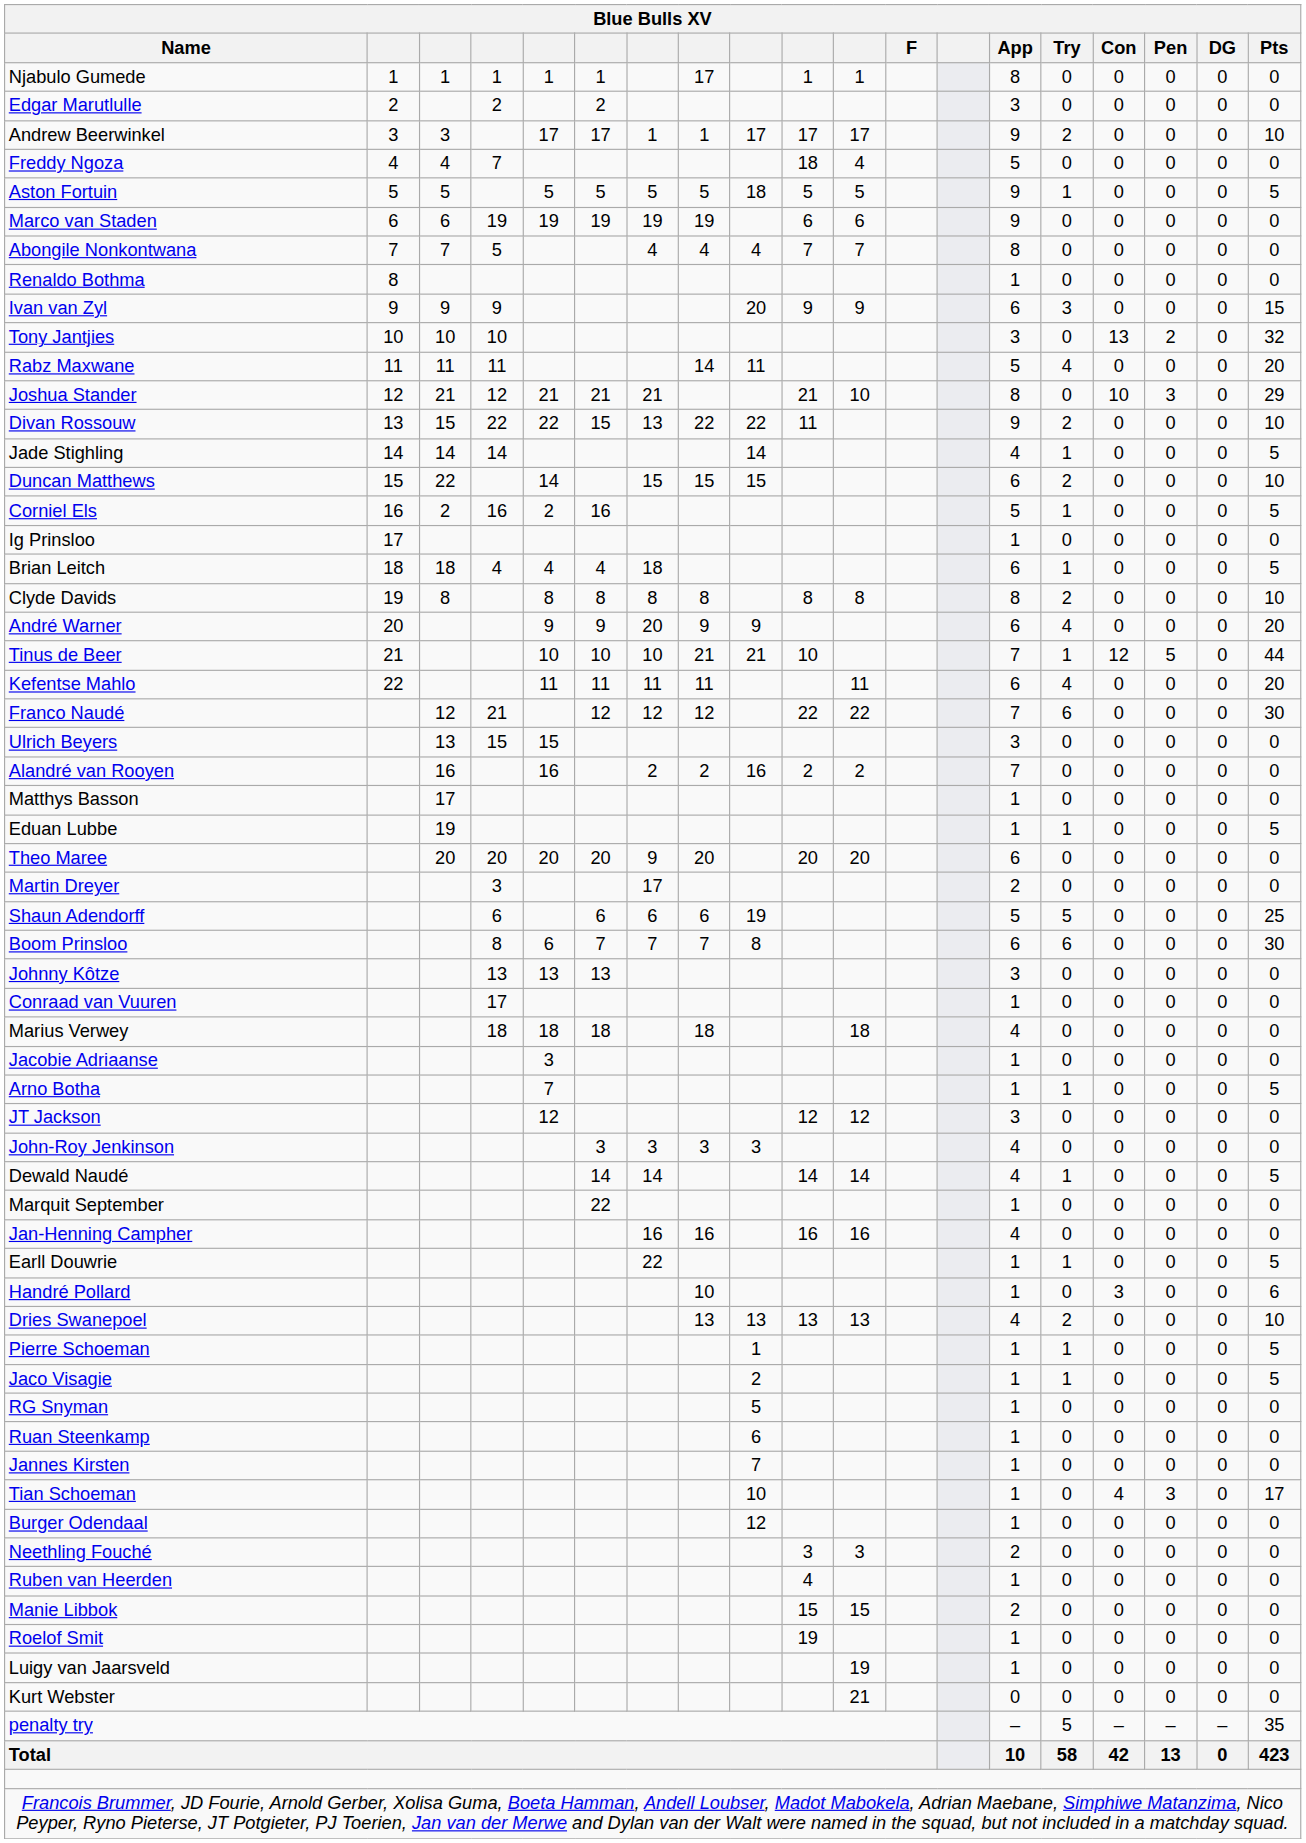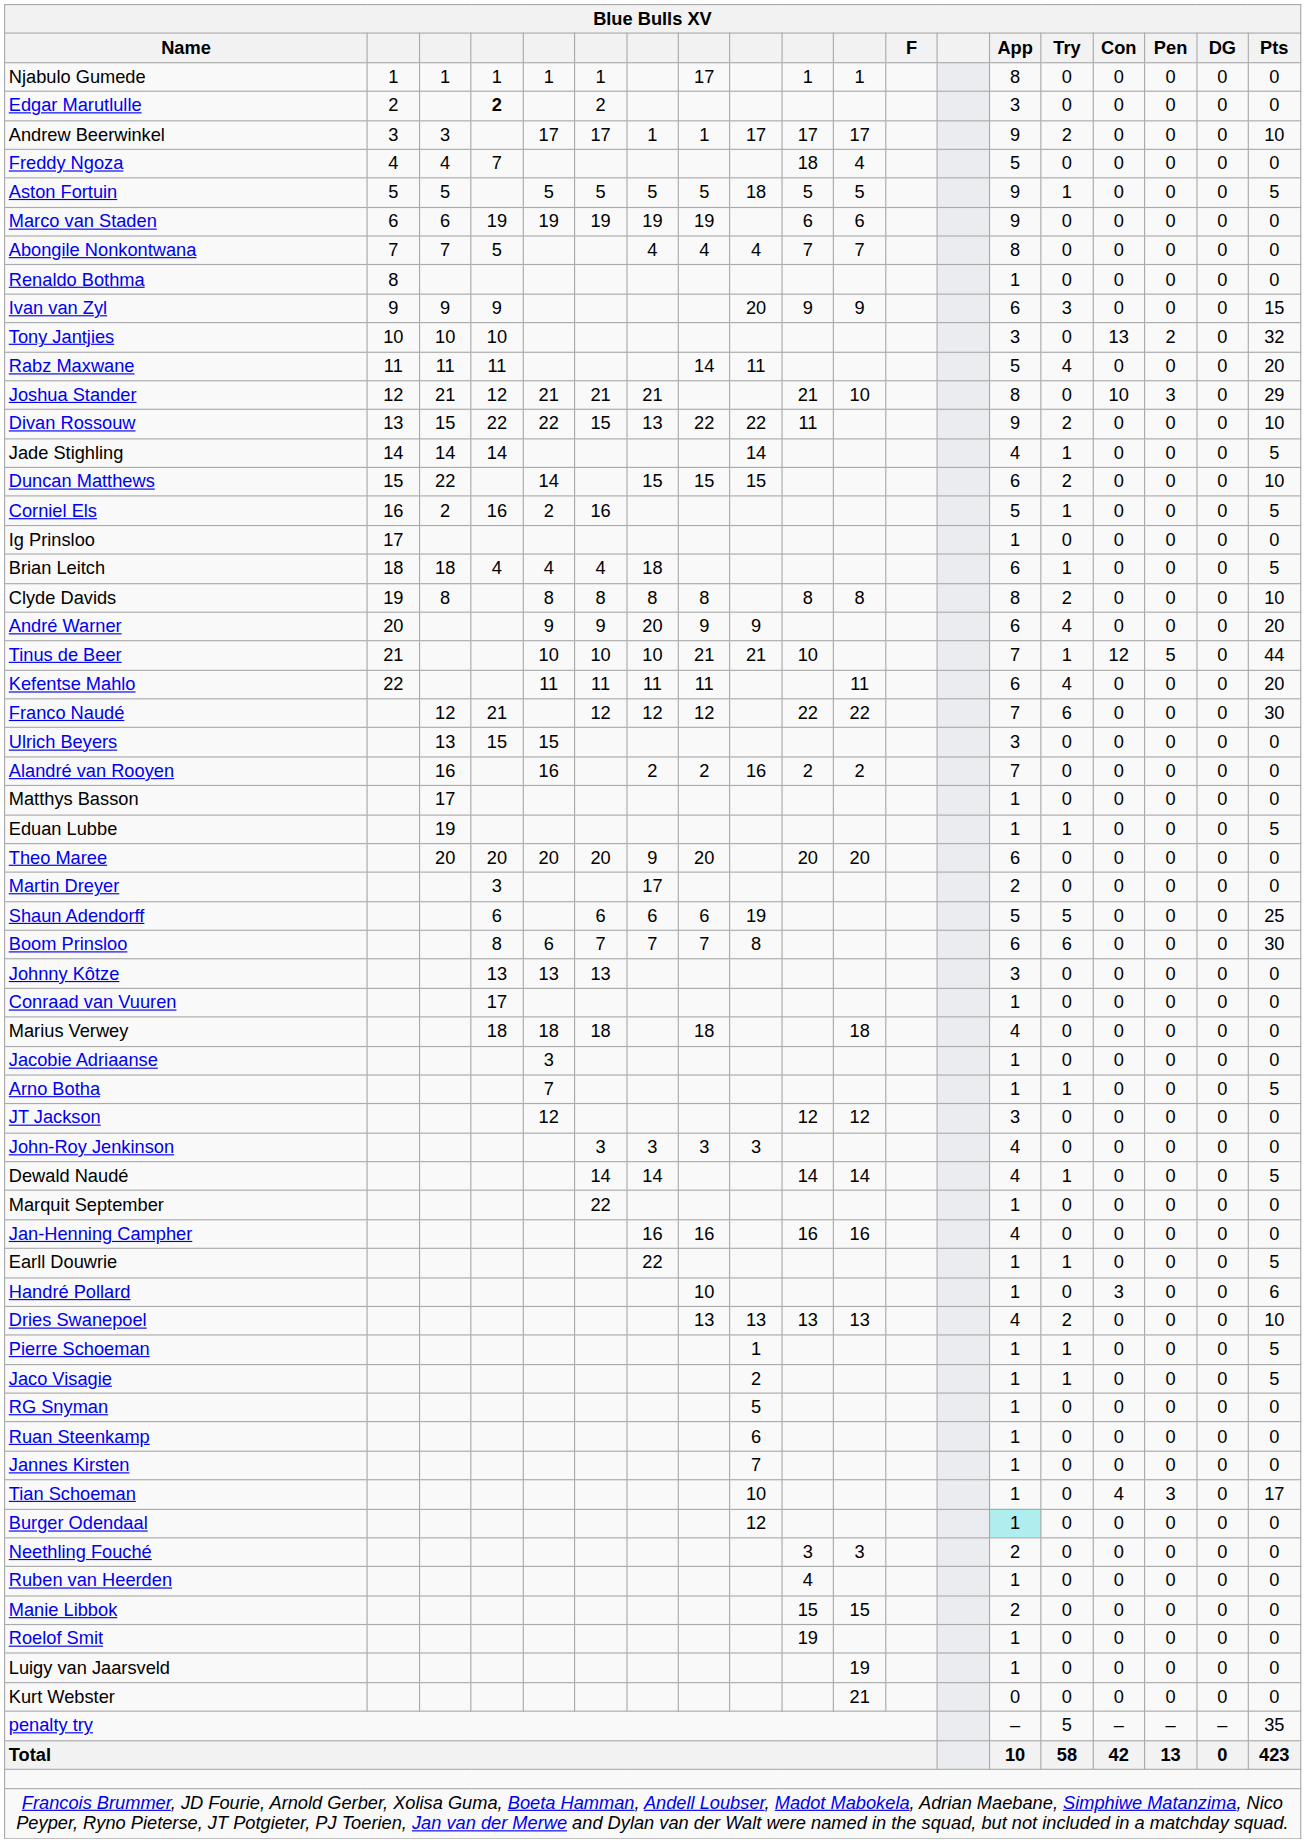(497, 105) normal -> (497, 105) bold
(1015, 1523) no background -> (1015, 1523) paleturquoise background
